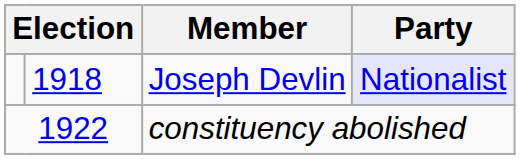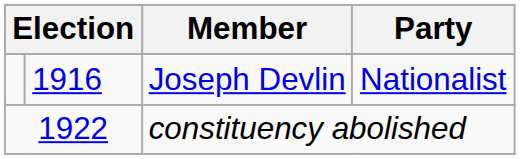(67, 79) 1918 -> (67, 79) 1916
(433, 79) lavender background -> (433, 79) no background
